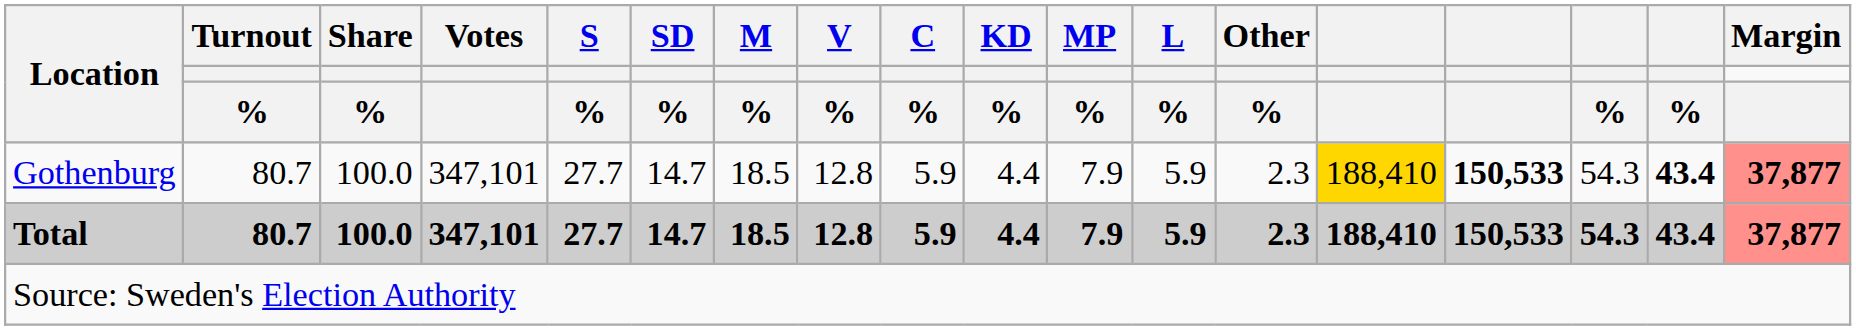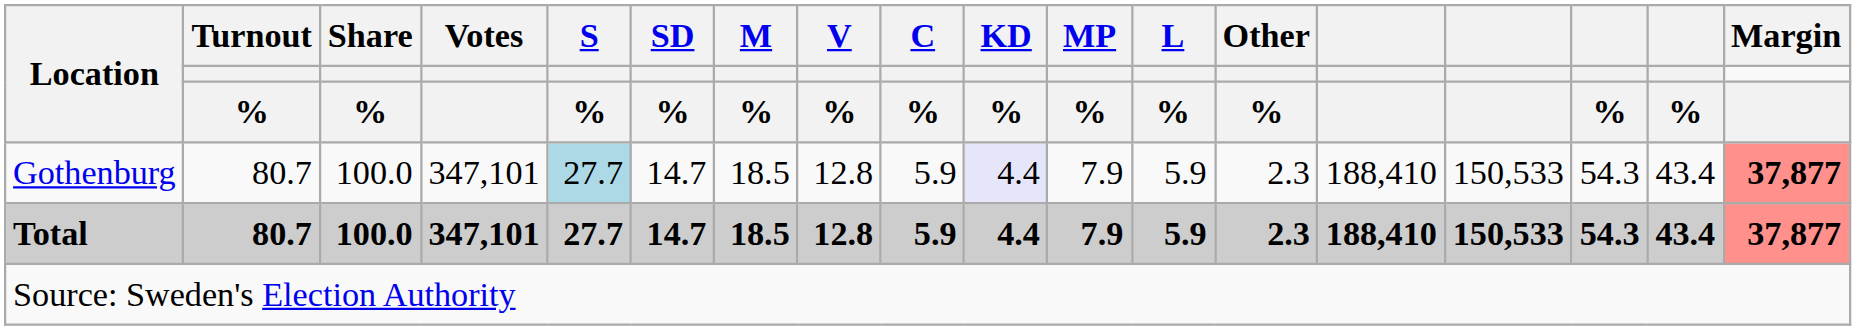(593, 172) no background -> (593, 172) lightblue background
(1019, 172) no background -> (1019, 172) lavender background
(1381, 172) gold background -> (1381, 172) no background
(1508, 172) bold -> (1508, 172) normal
(1685, 172) bold -> (1685, 172) normal
